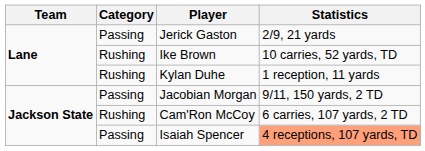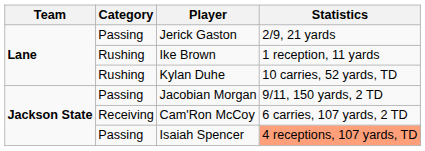(330, 55) 10 carries, 52 yards, TD -> (321, 55) 1 reception, 11 yards
(321, 75) 1 reception, 11 yards -> (330, 75) 10 carries, 52 yards, TD
(122, 115) Rushing -> (126, 115) Receiving
